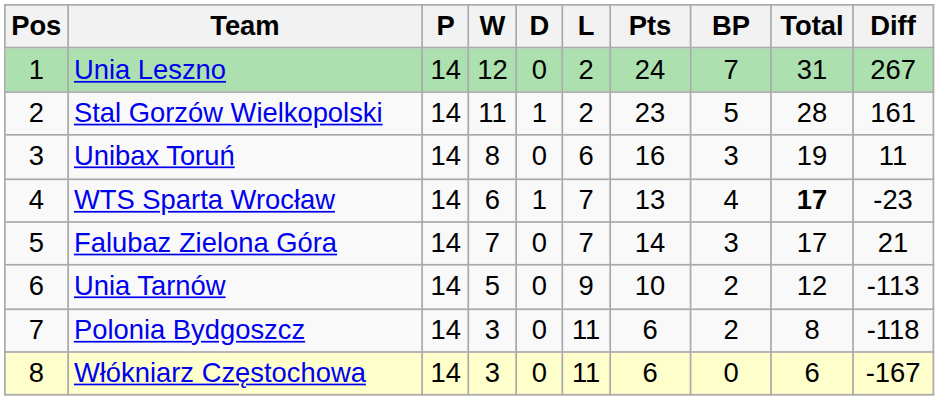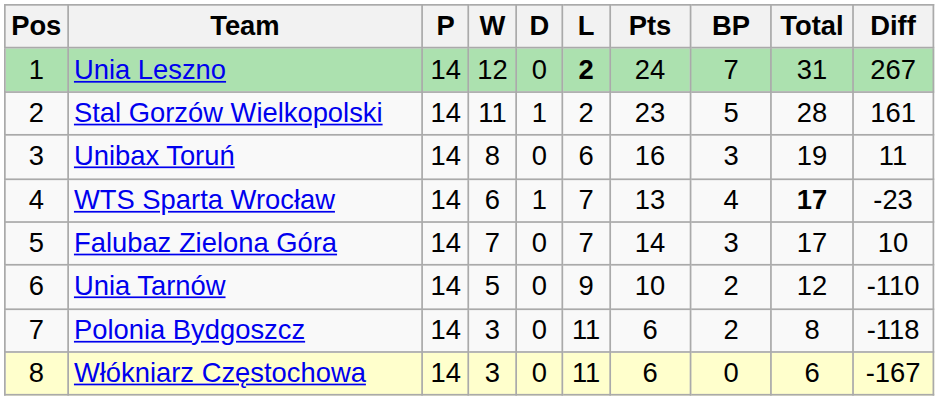(586, 69) normal -> (586, 69) bold
(893, 243) 21 -> (893, 243) 10
(893, 286) -113 -> (893, 286) -110
